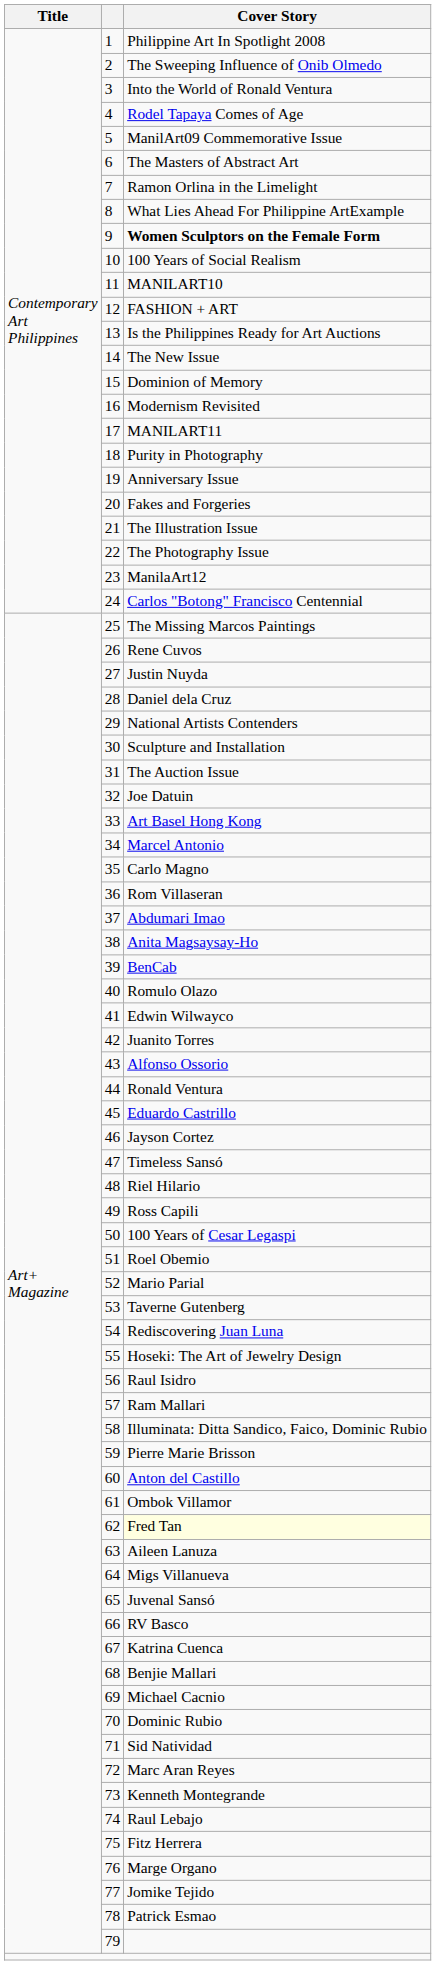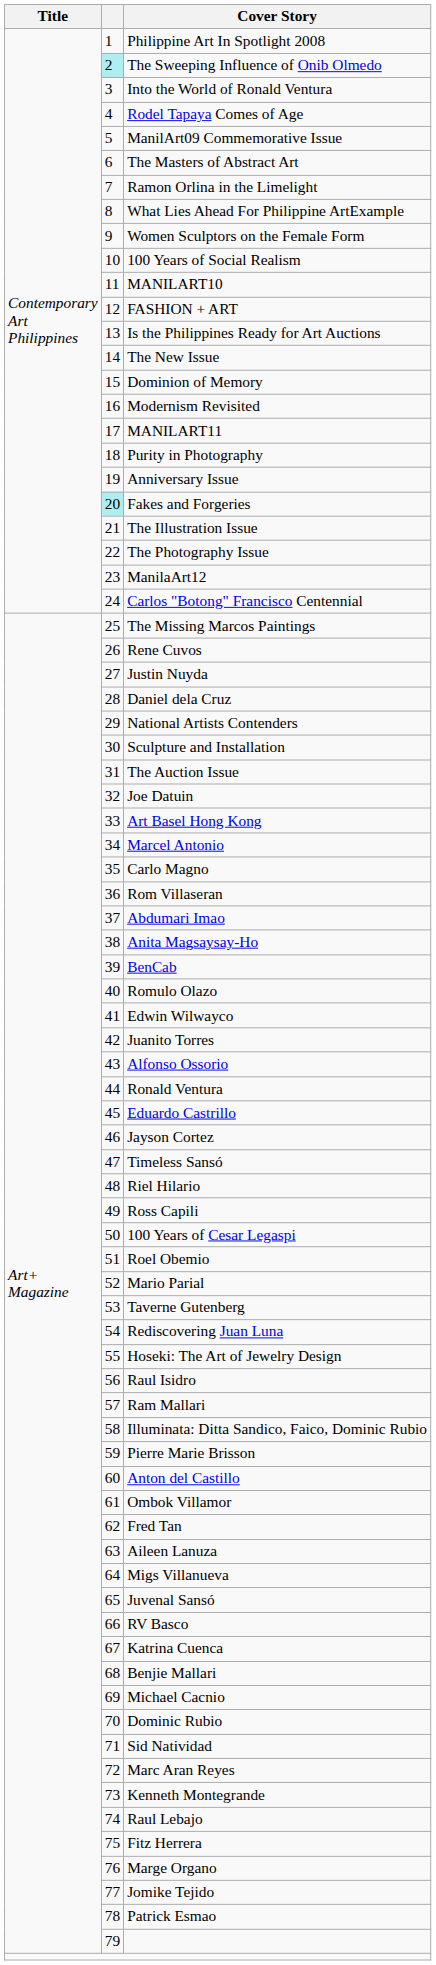(109, 65) no background -> (109, 65) paleturquoise background
(254, 235) bold -> (246, 235) normal
(112, 503) no background -> (112, 503) paleturquoise background
(154, 1526) lightyellow background -> (154, 1526) no background
